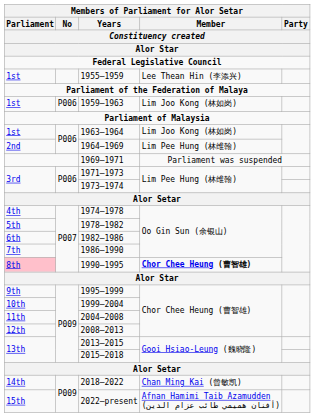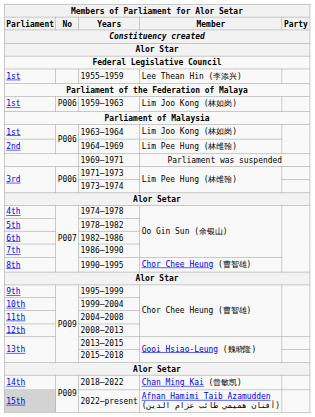(13, 265) pink background -> (13, 265) no background
(197, 264) bold -> (197, 264) normal
(16, 401) no background -> (16, 401) lightgrey background
